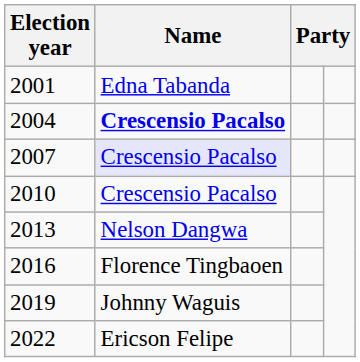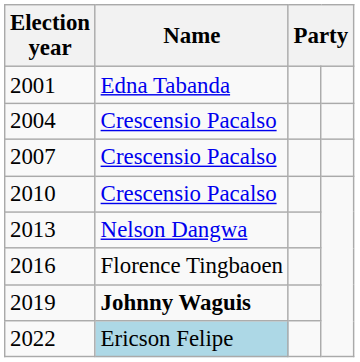(193, 120) bold -> (189, 120) normal
(189, 157) lavender background -> (189, 157) no background
(170, 302) normal -> (176, 302) bold
(167, 338) no background -> (167, 338) lightblue background
